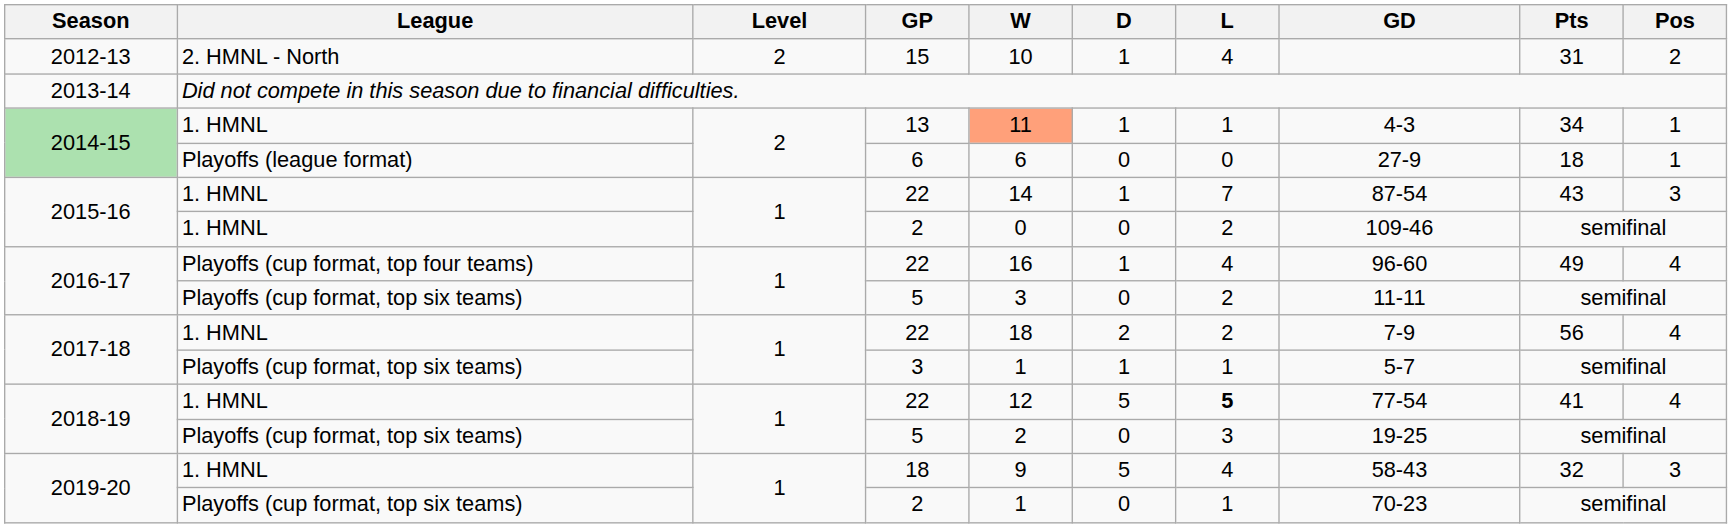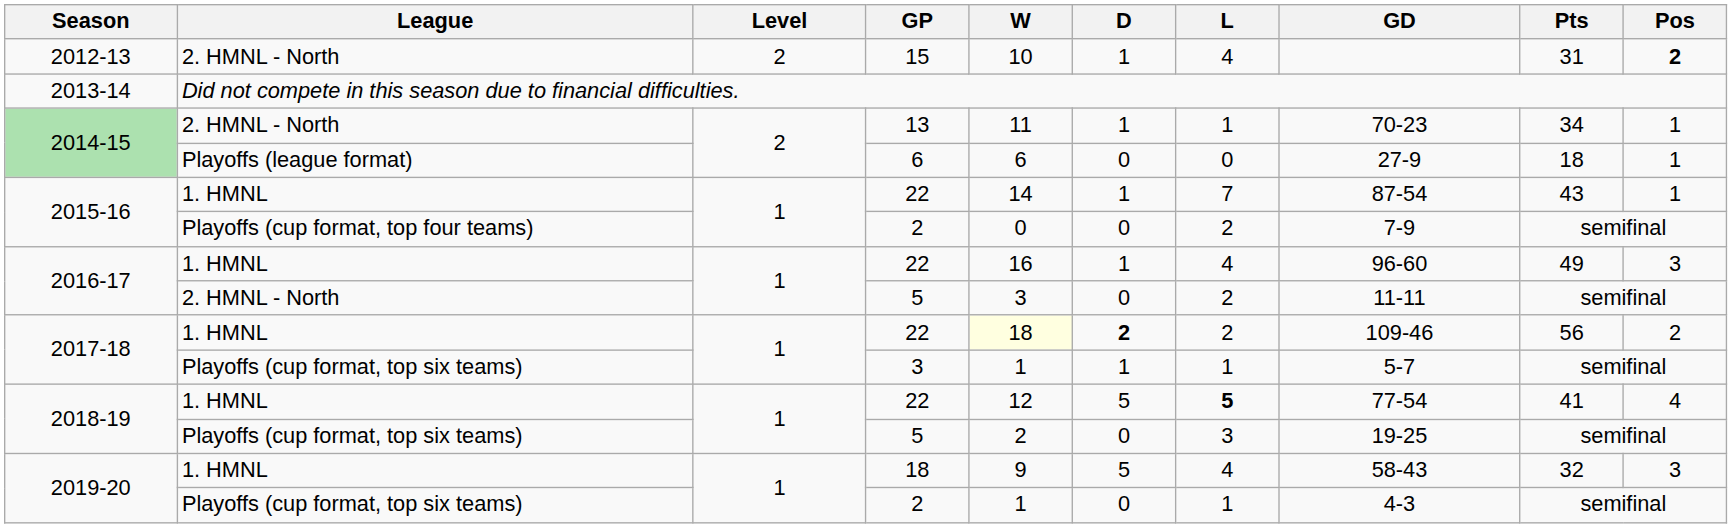(1675, 56) normal -> (1675, 56) bold
(225, 125) 1. HMNL -> (261, 125) 2. HMNL - North
(1021, 125) lightsalmon background -> (1021, 125) no background
(1399, 125) 4-3 -> (1399, 125) 70-23
(1675, 194) 3 -> (1675, 194) 1
(225, 228) 1. HMNL -> (358, 228) Playoffs (cup format, top four teams)
(1399, 228) 109-46 -> (1399, 228) 7-9
(358, 263) Playoffs (cup format, top four teams) -> (225, 263) 1. HMNL
(1675, 263) 4 -> (1675, 263) 3
(352, 297) Playoffs (cup format, top six teams) -> (261, 297) 2. HMNL - North
(1021, 332) no background -> (1021, 332) lightyellow background
(1124, 332) normal -> (1124, 332) bold
(1399, 332) 7-9 -> (1399, 332) 109-46
(1675, 332) 4 -> (1675, 332) 2
(1399, 504) 70-23 -> (1399, 504) 4-3
